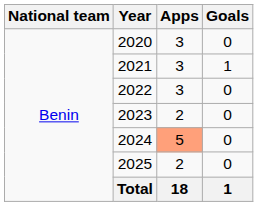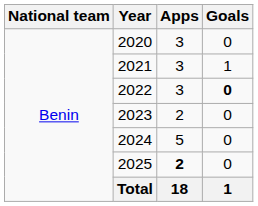(228, 90) normal -> (228, 90) bold
(179, 139) lightsalmon background -> (179, 139) no background
(179, 164) normal -> (179, 164) bold
